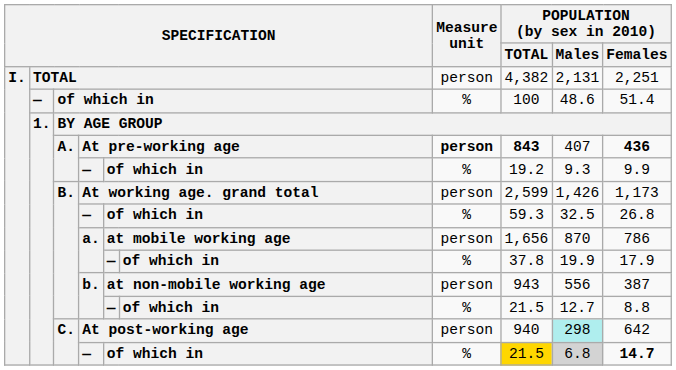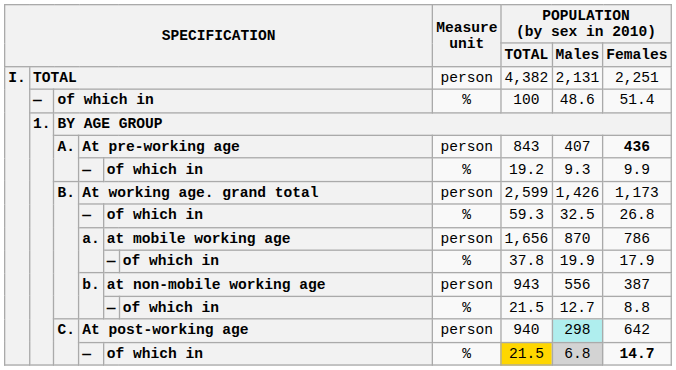(467, 147) bold -> (467, 147) normal
(526, 147) bold -> (526, 147) normal
